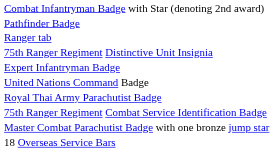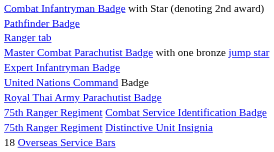(108, 53) 75th Ranger Regiment Distinctive Unit Insignia -> (137, 53) Master Combat Parachutist Badge with one bronze jump star
(137, 128) Master Combat Parachutist Badge with one bronze jump star -> (108, 128) 75th Ranger Regiment Distinctive Unit Insignia
